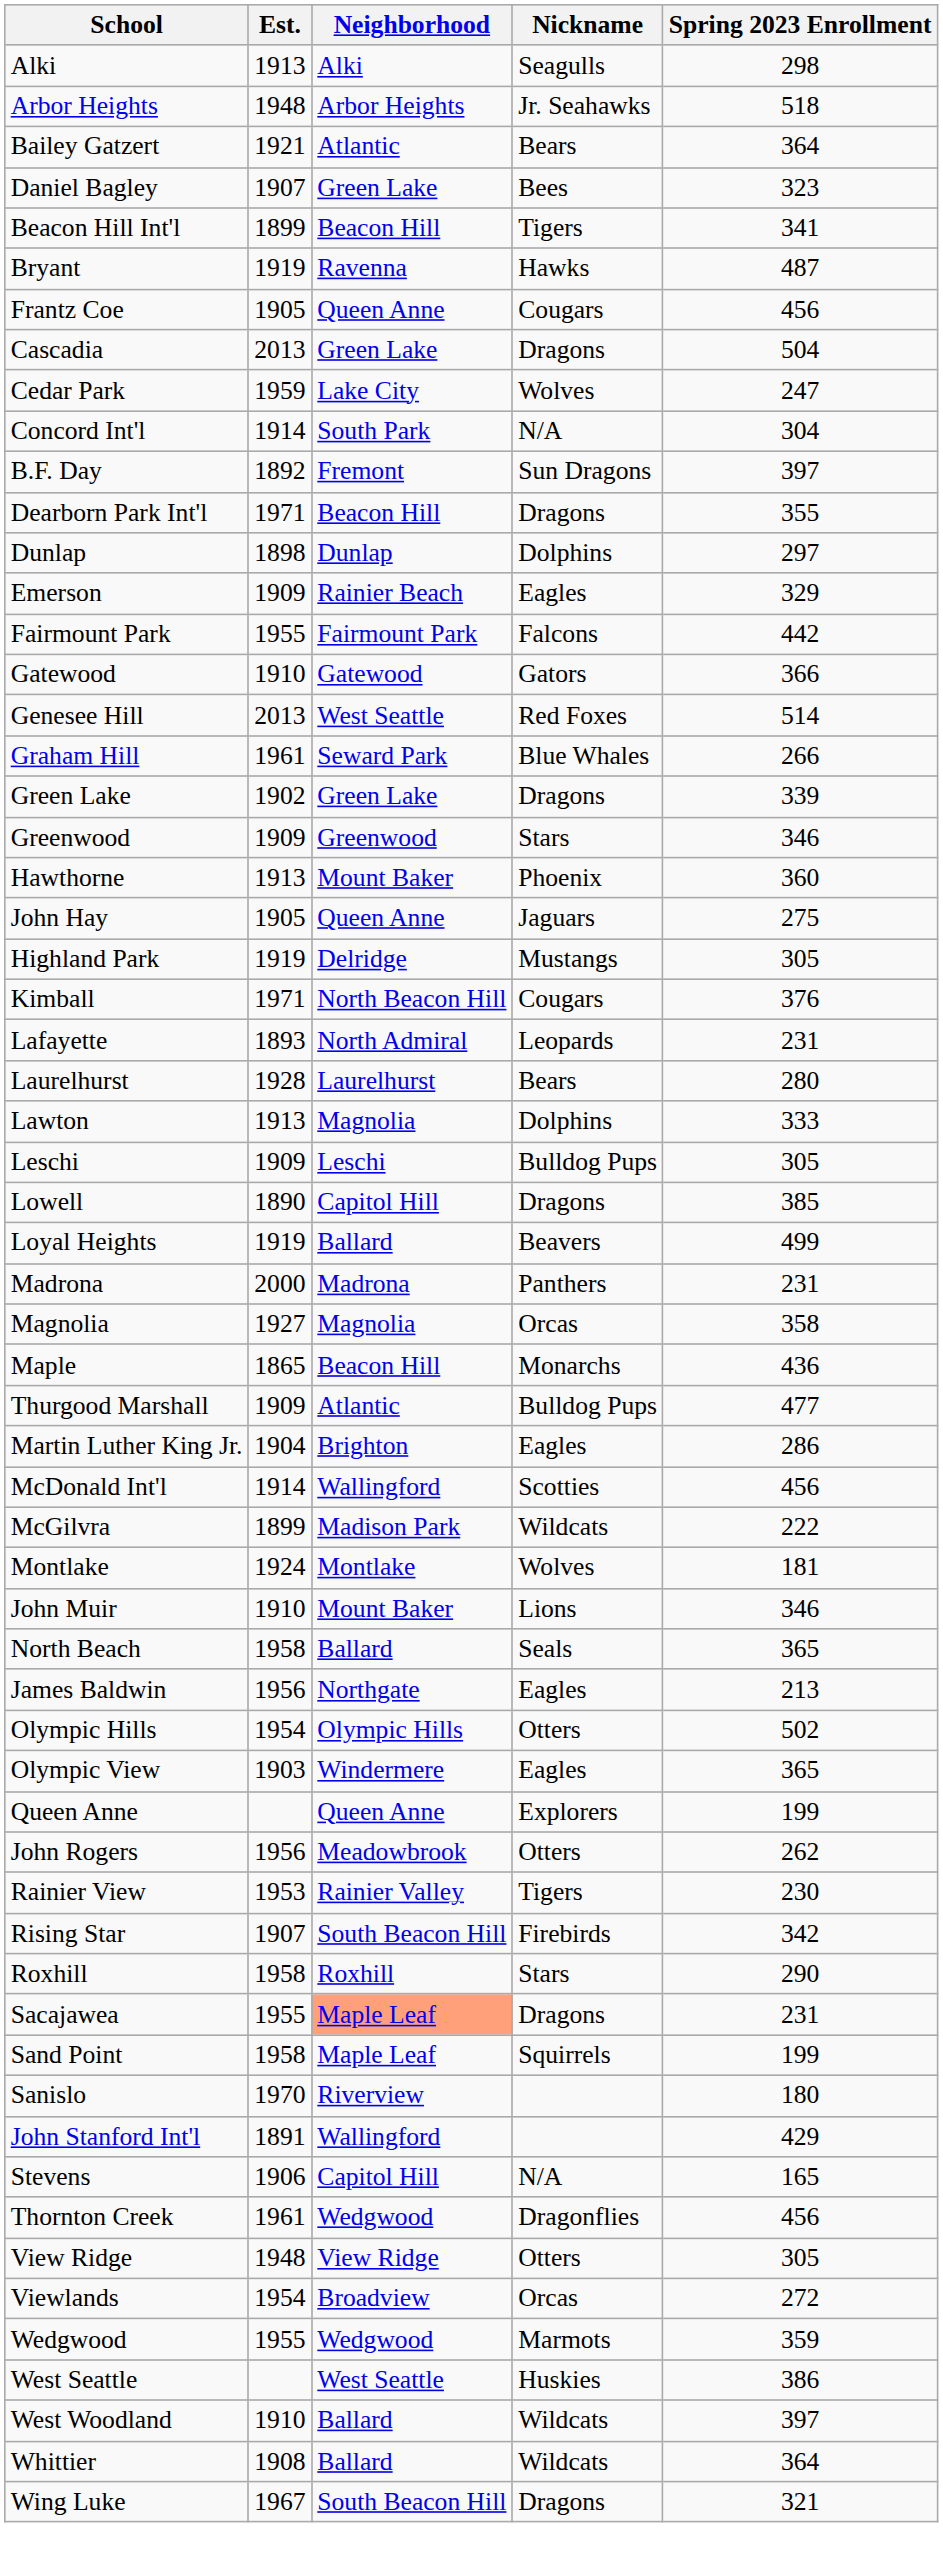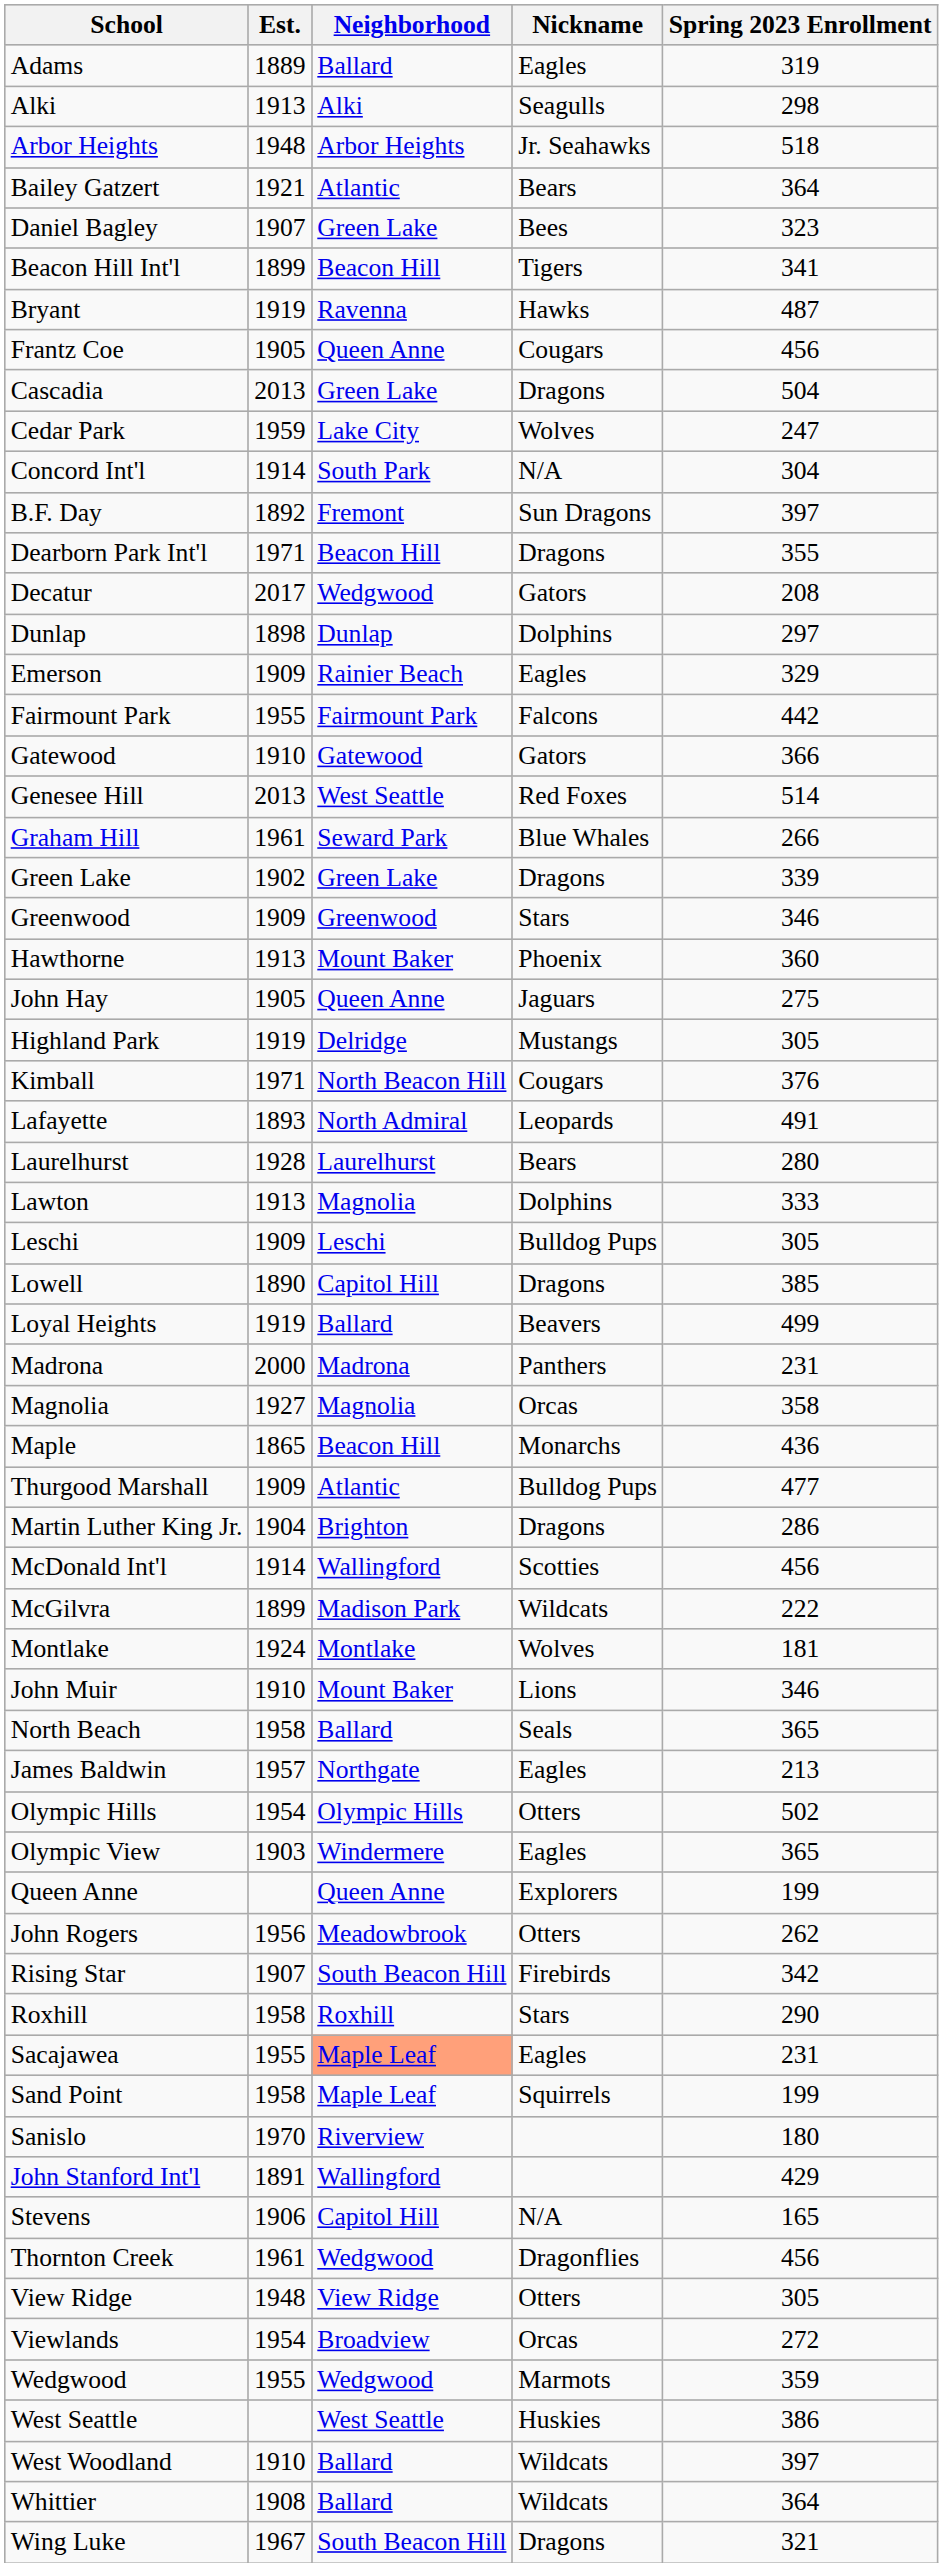+ row: (47, 65)
+ row: (51, 593)
(800, 1039) 231 -> (800, 1120) 491
(552, 1445) Eagles -> (562, 1526) Dragons
(280, 1689) 1956 -> (280, 1770) 1957
- row: (78, 1892)
(562, 2014) Dragons -> (552, 2054) Eagles
